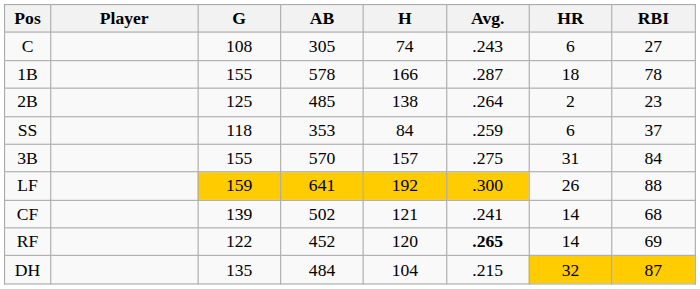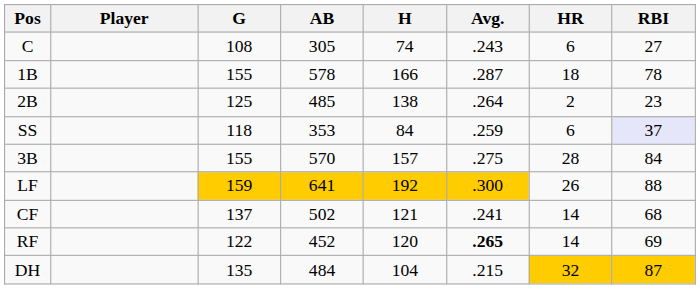(653, 130) no background -> (653, 130) lavender background
(571, 158) 31 -> (571, 158) 28
(239, 213) 139 -> (239, 213) 137
